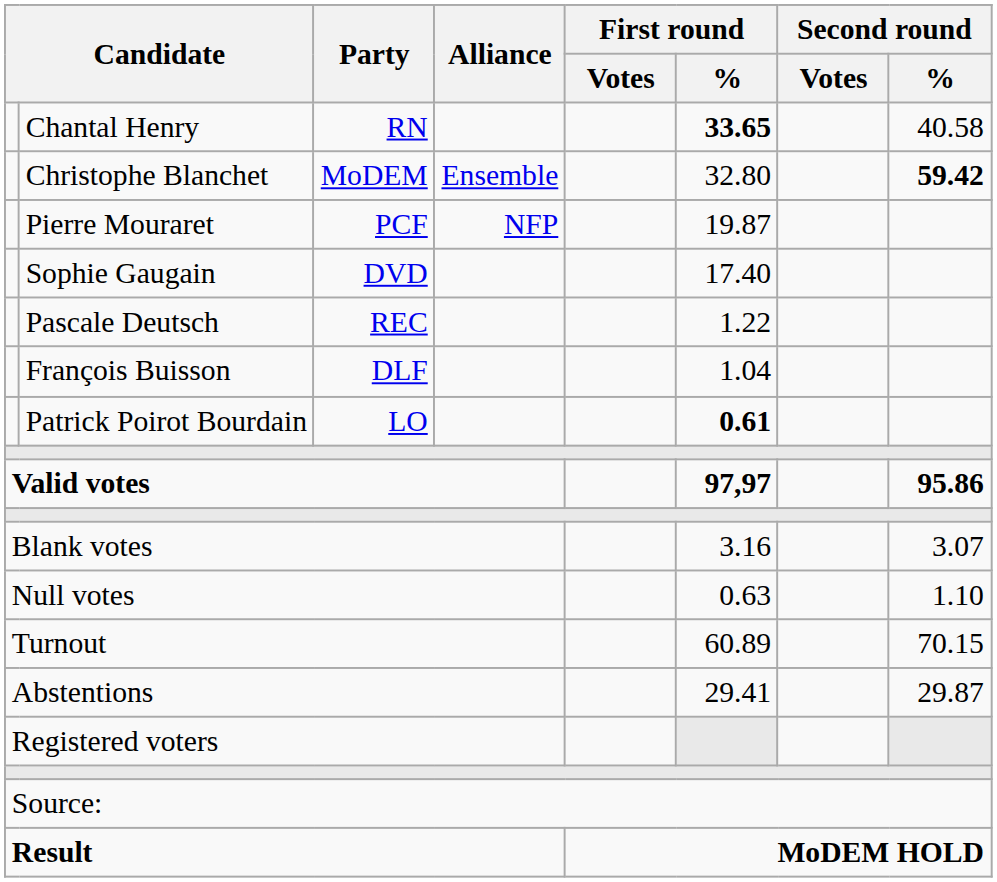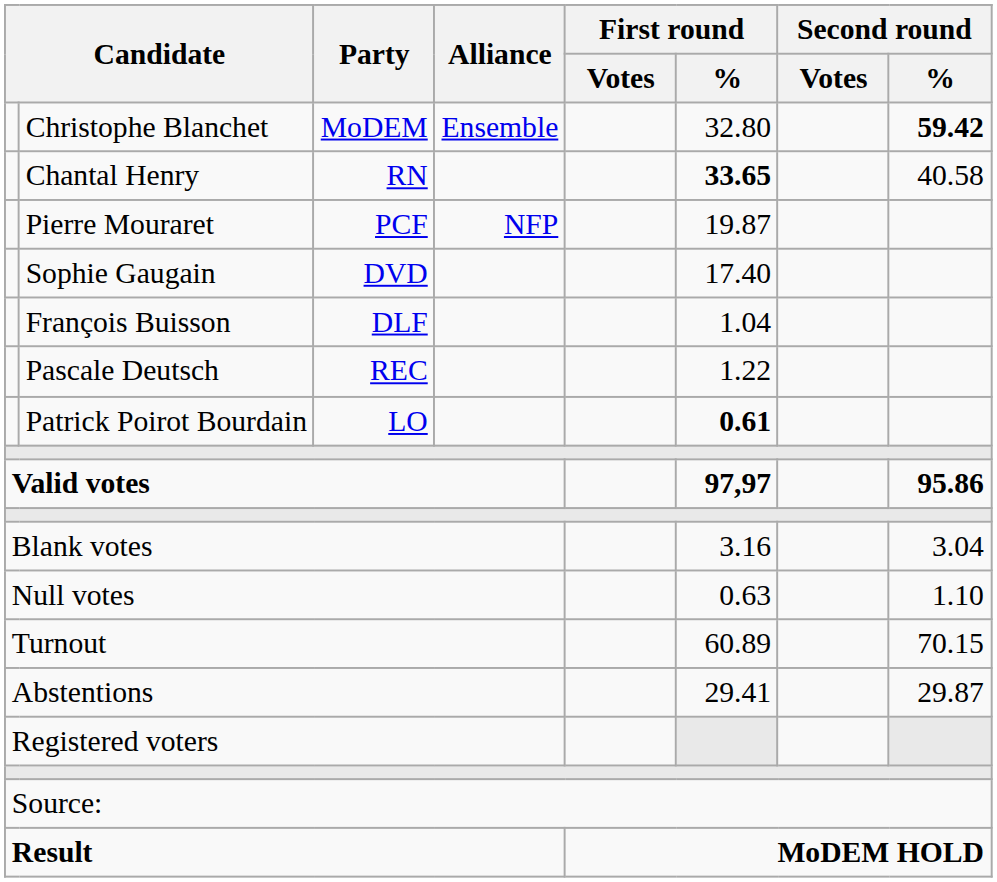rows swapped: (147, 175) <-> (112, 126)
rows swapped: (122, 322) <-> (128, 371)
(958, 545) 3.07 -> (958, 545) 3.04
